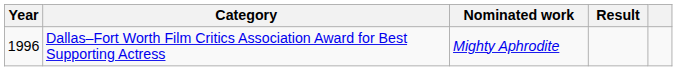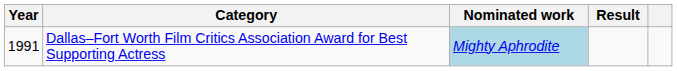(24, 46) 1996 -> (24, 46) 1991
(506, 46) no background -> (506, 46) lightblue background
